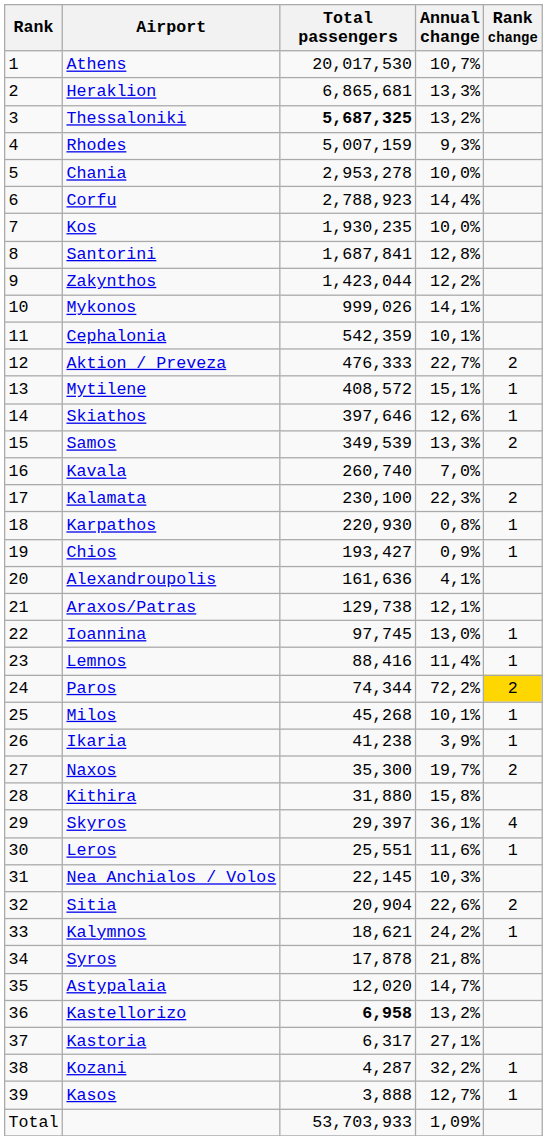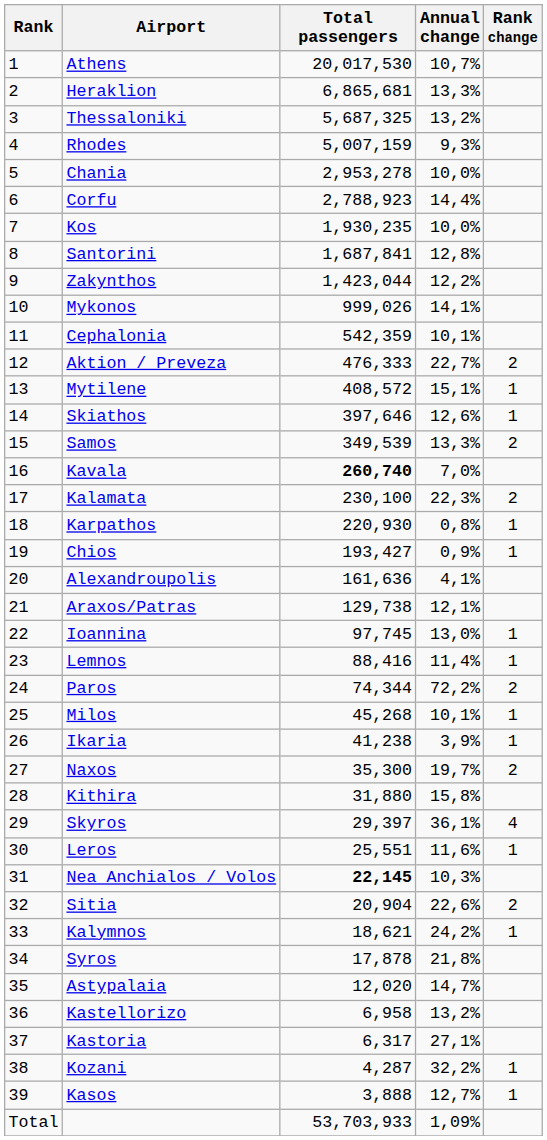(367, 119) bold -> (367, 119) normal
(377, 471) normal -> (377, 471) bold
(513, 688) gold background -> (513, 688) no background
(382, 878) normal -> (382, 878) bold
(387, 1014) bold -> (387, 1014) normal
